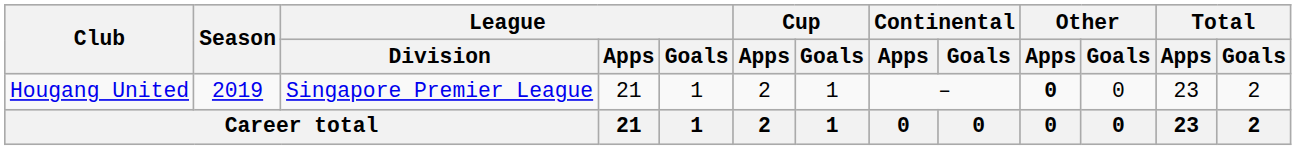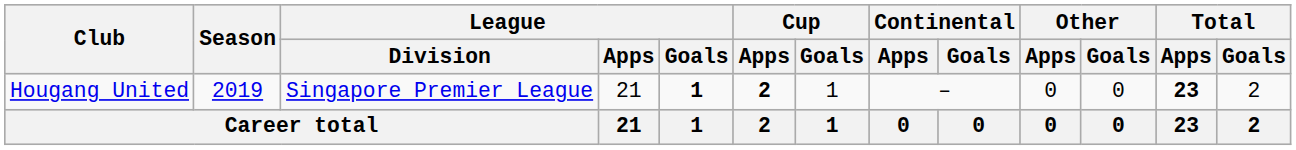(697, 92) normal -> (697, 92) bold
(764, 92) normal -> (764, 92) bold
(1051, 92) bold -> (1051, 92) normal
(1186, 92) normal -> (1186, 92) bold
